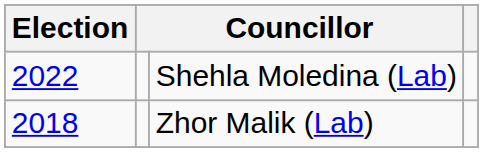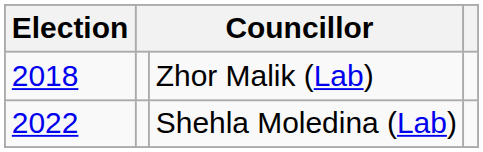rows swapped: (306, 75) <-> (265, 123)
